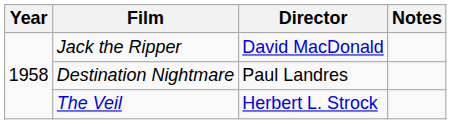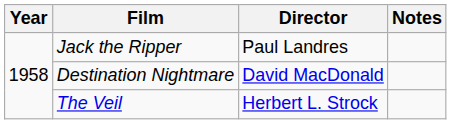(313, 47) David MacDonald -> (295, 47) Paul Landres
(295, 75) Paul Landres -> (313, 75) David MacDonald
